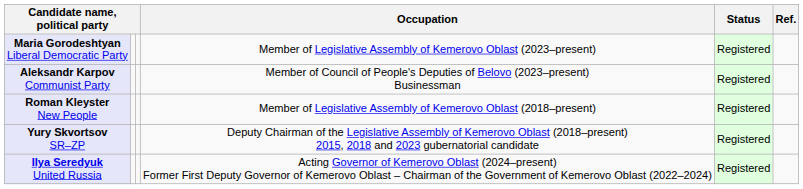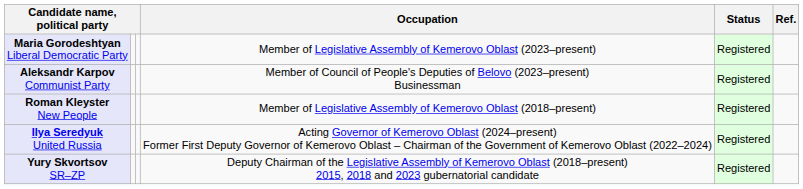rows swapped: (67, 169) <-> (67, 139)
